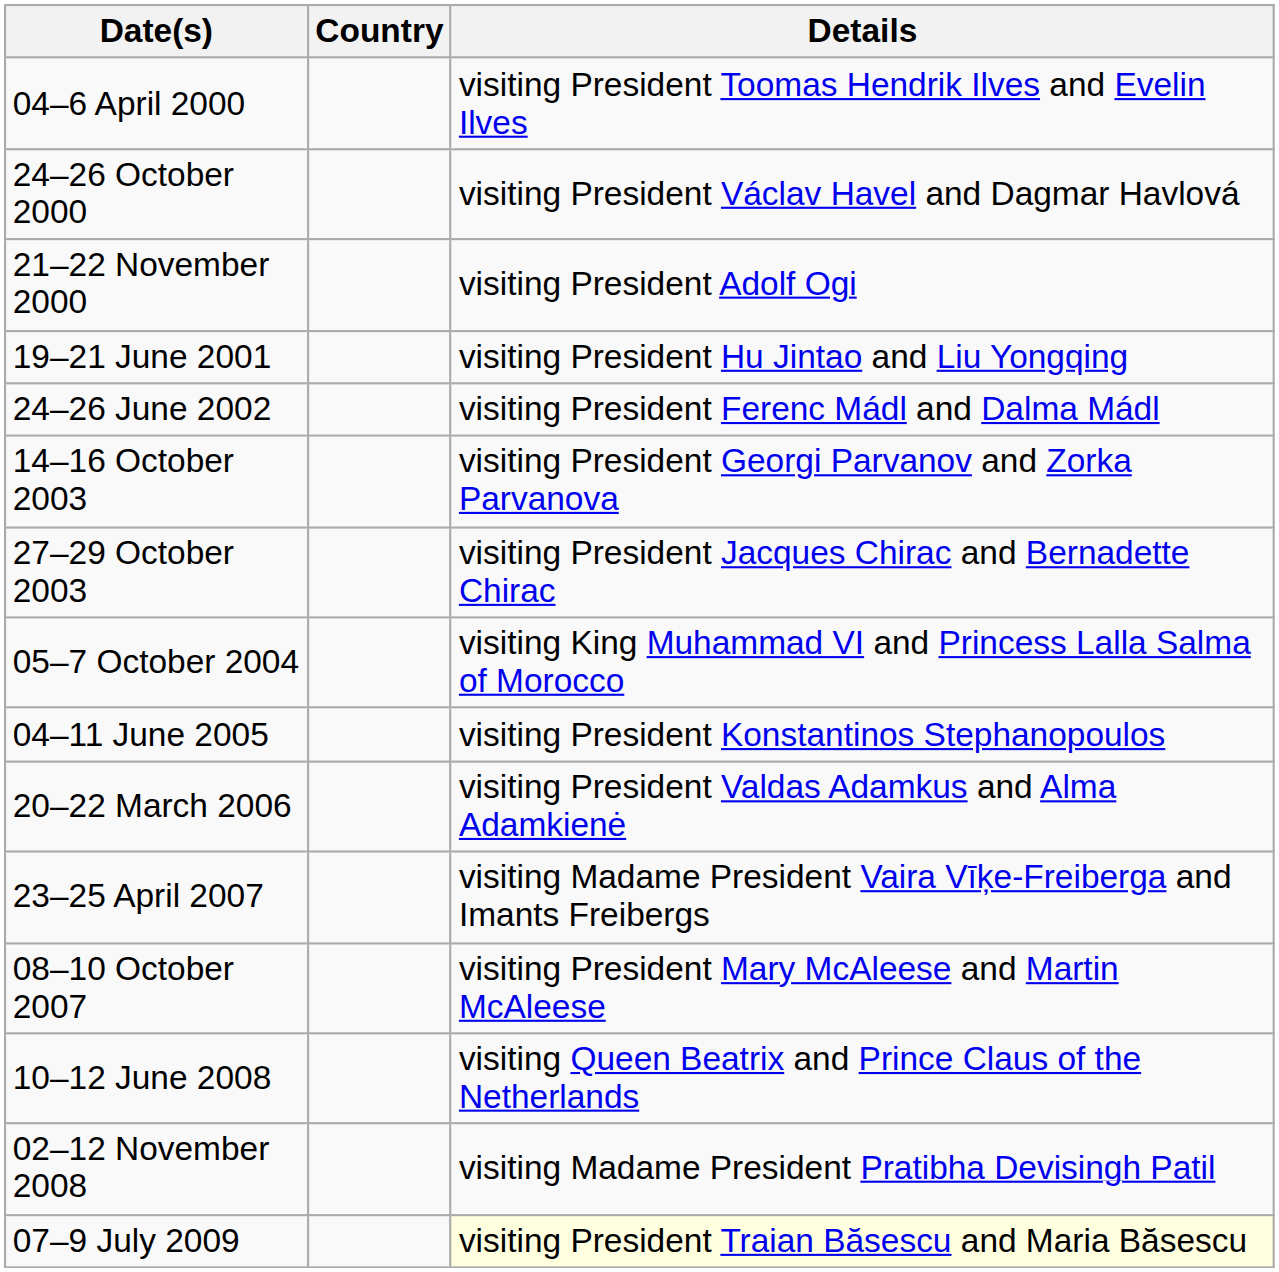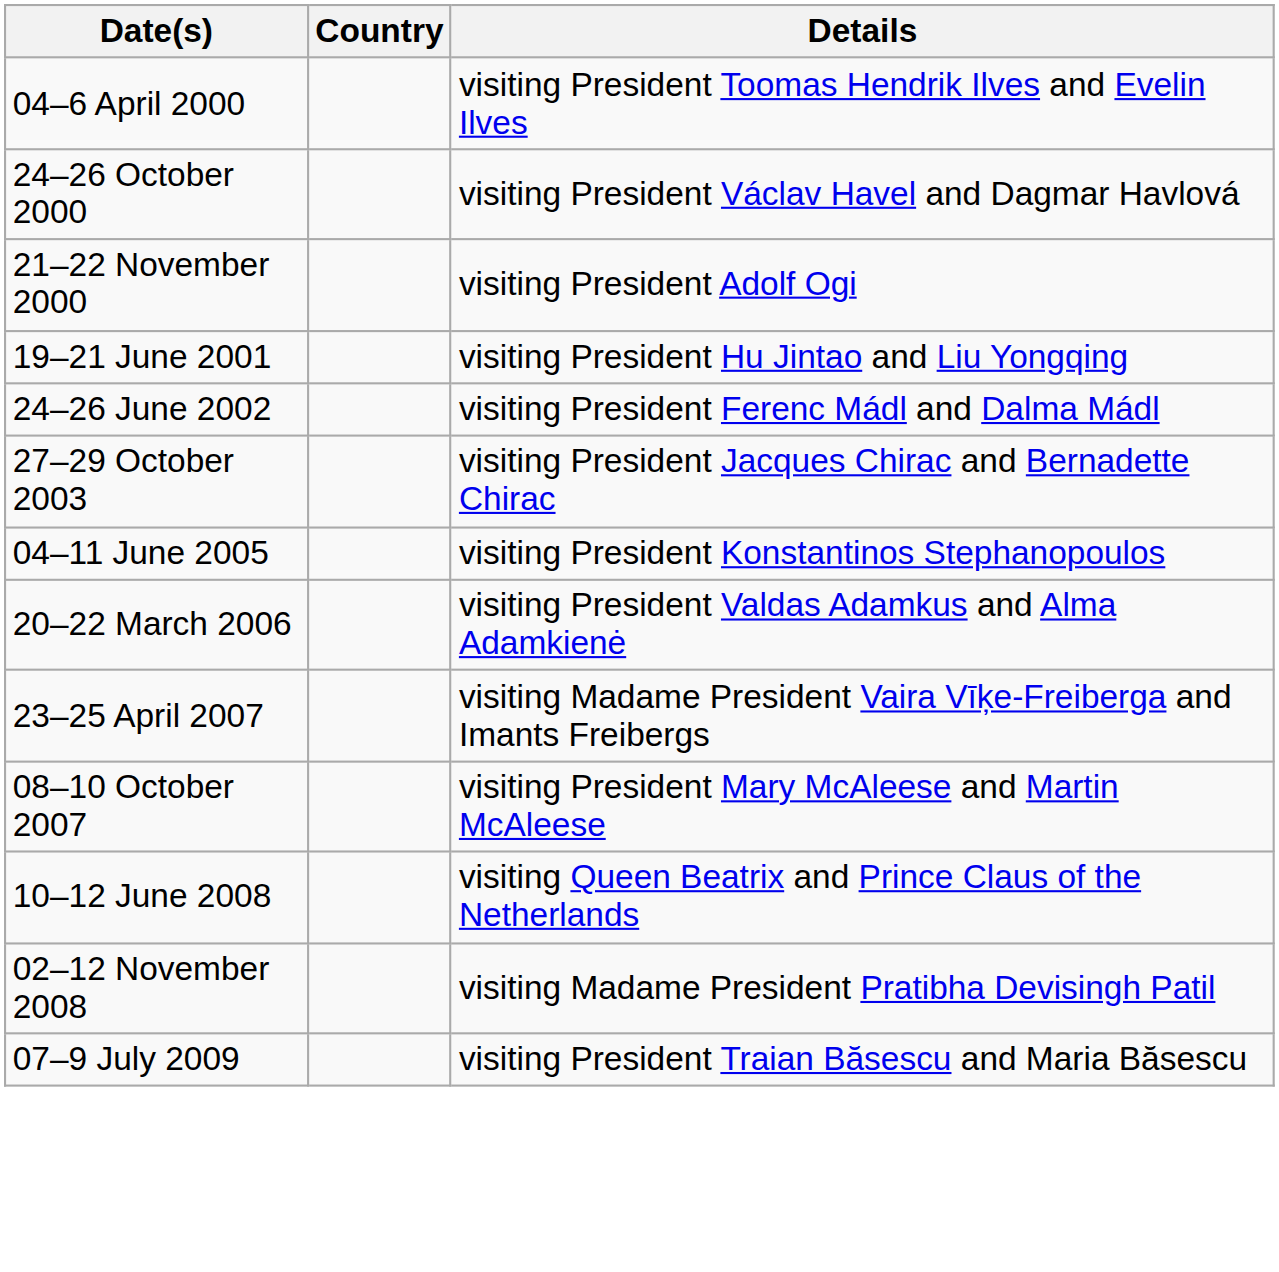- row: (123, 480)
- row: (156, 662)
(853, 1240) lightyellow background -> (853, 1059) no background
